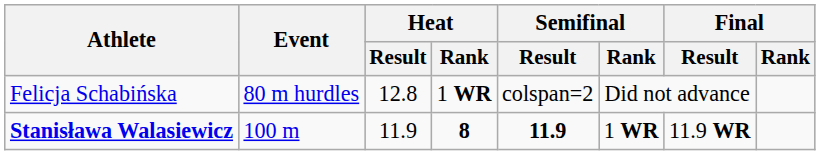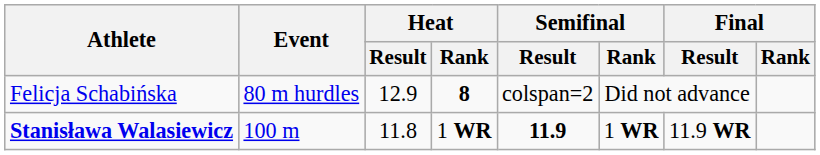(398, 94) 12.8 -> (398, 94) 12.9
(464, 94) 1 WR -> (464, 94) 8
(398, 130) 11.9 -> (398, 130) 11.8
(464, 130) 8 -> (464, 130) 1 WR
